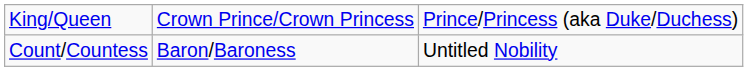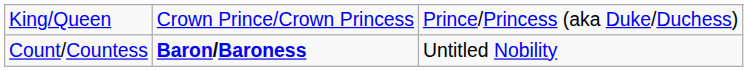(226, 50) normal -> (232, 50) bold
